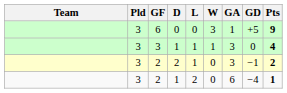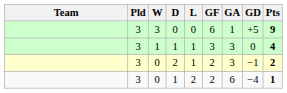columns swapped: (213, 12) <-> (158, 12)
